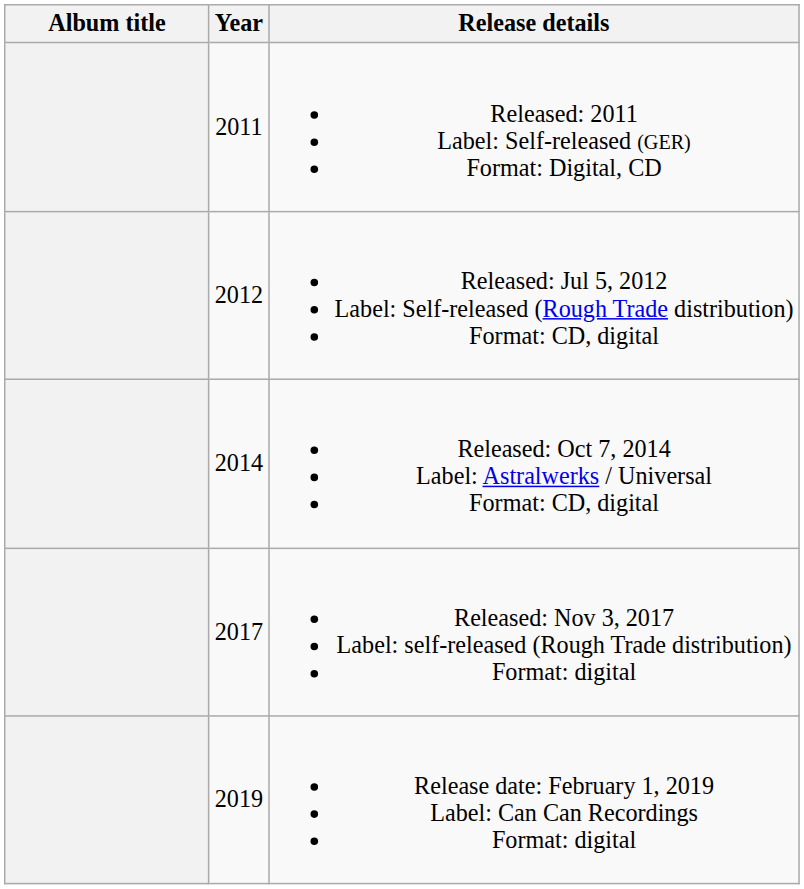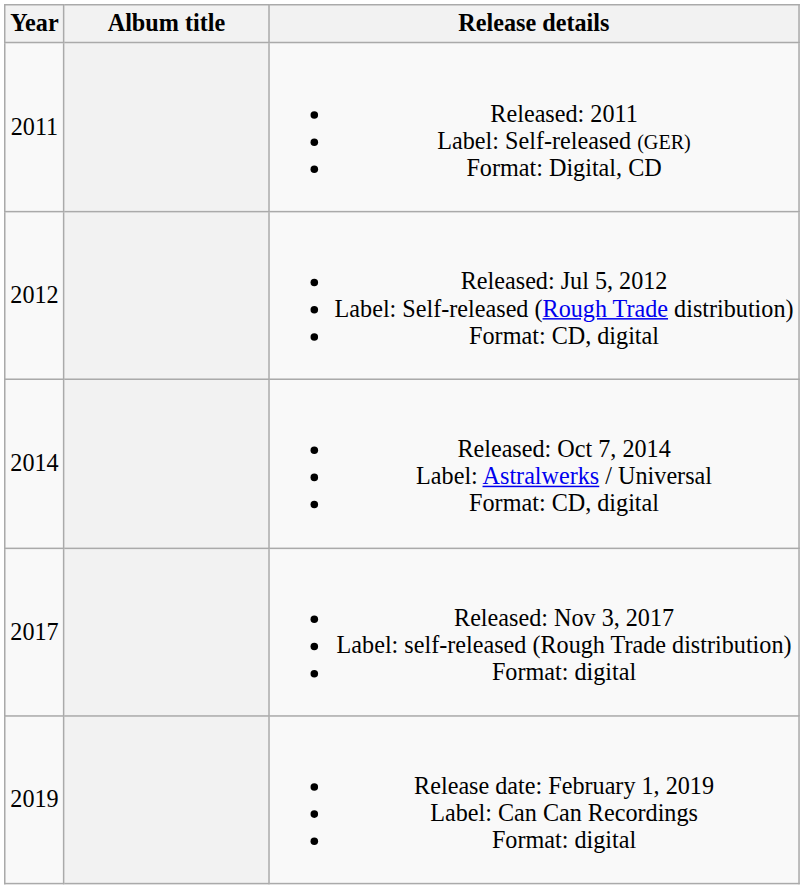columns swapped: (239, 23) <-> (107, 23)
